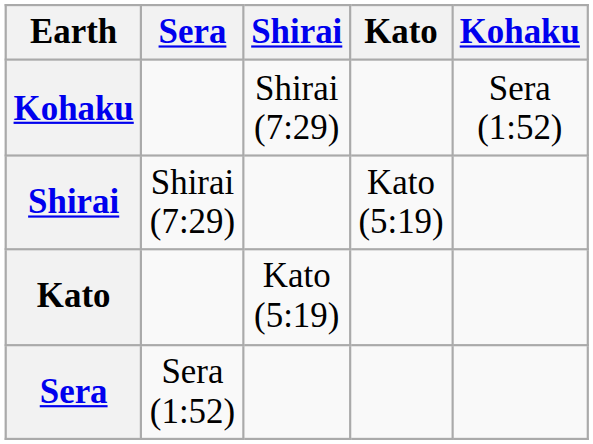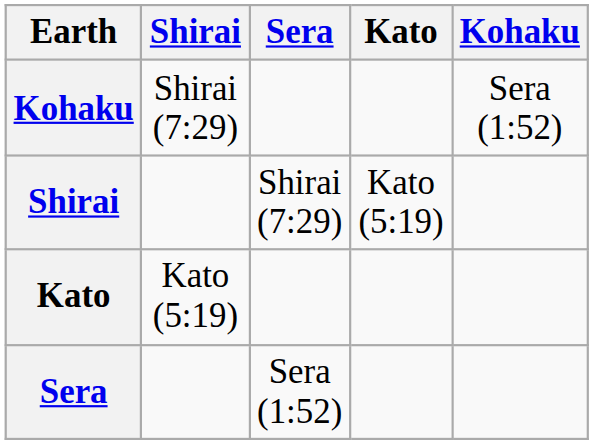columns swapped: (192, 32) <-> (297, 32)
